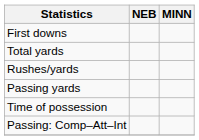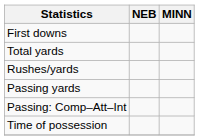rows swapped: (67, 125) <-> (57, 107)
